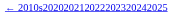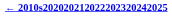(86, 7) normal -> (86, 7) bold
